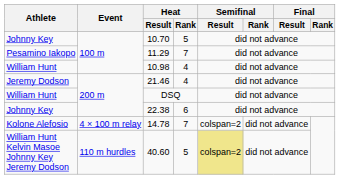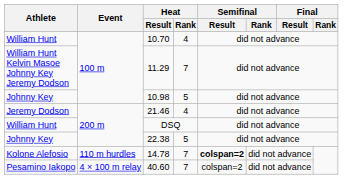(30, 39) Johnny Key -> (31, 39) William Hunt
(186, 39) 5 -> (186, 39) 4
(41, 53) Pesamino Iakopo -> (38, 68) William Hunt Kelvin Masoe Johnny Key Jeremy Dodson
(31, 67) William Hunt -> (30, 97) Johnny Key
(186, 67) 4 -> (186, 97) 5
(186, 110) 6 -> (186, 139) 5
(110, 124) 4 × 100 m relay -> (107, 154) 110 m hurdles
(221, 124) normal -> (222, 154) bold
(38, 153) William Hunt Kelvin Masoe Johnny Key Jeremy Dodson -> (41, 168) Pesamino Iakopo
(107, 153) 110 m hurdles -> (110, 168) 4 × 100 m relay
(186, 153) 5 -> (186, 168) 7
(221, 153) khaki background -> (222, 168) no background
